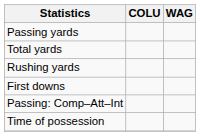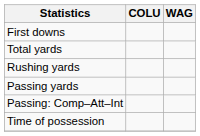rows swapped: (36, 85) <-> (43, 31)
